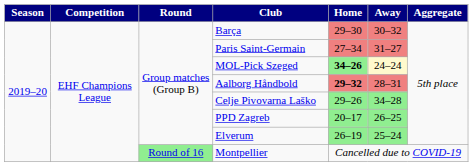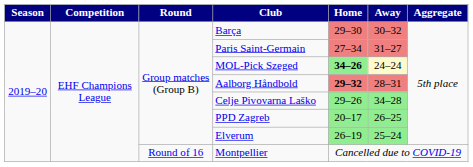(176, 153) lightgreen background -> (176, 153) no background
